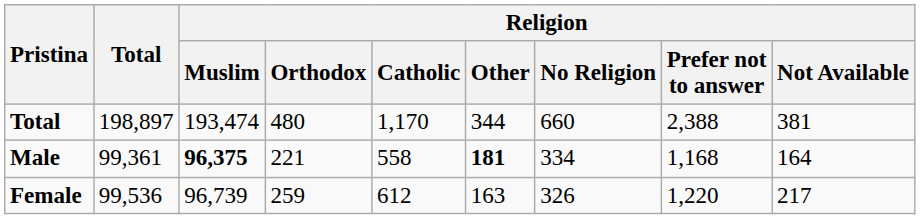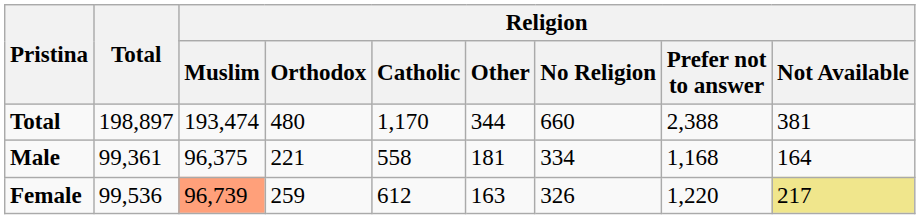(216, 158) bold -> (216, 158) normal
(488, 158) bold -> (488, 158) normal
(216, 194) no background -> (216, 194) lightsalmon background
(794, 194) no background -> (794, 194) khaki background
